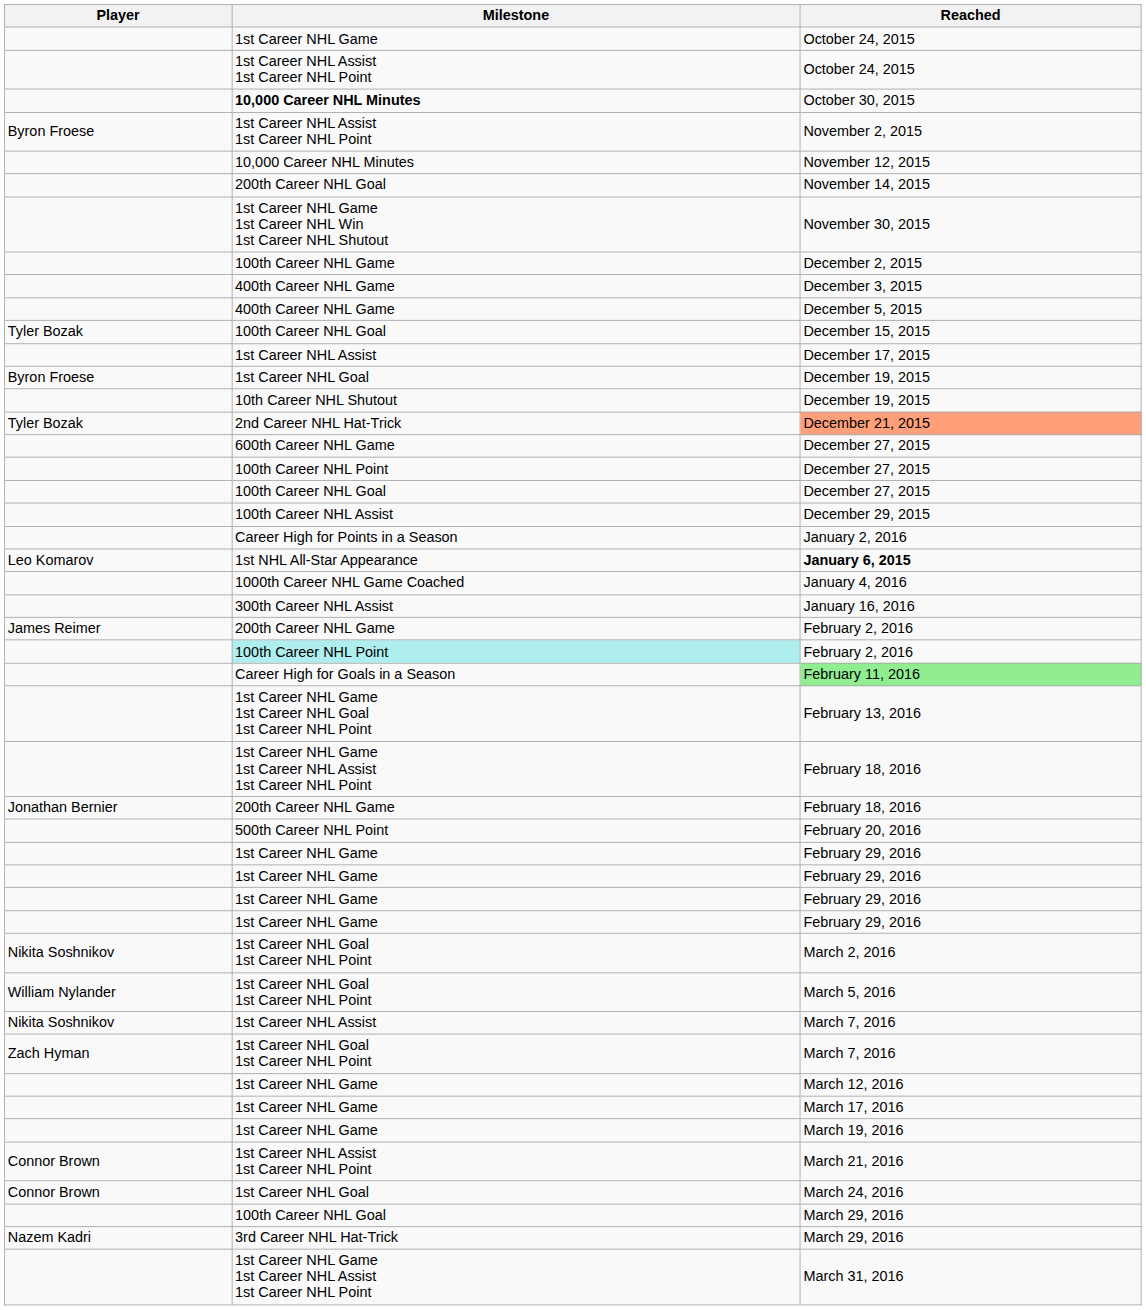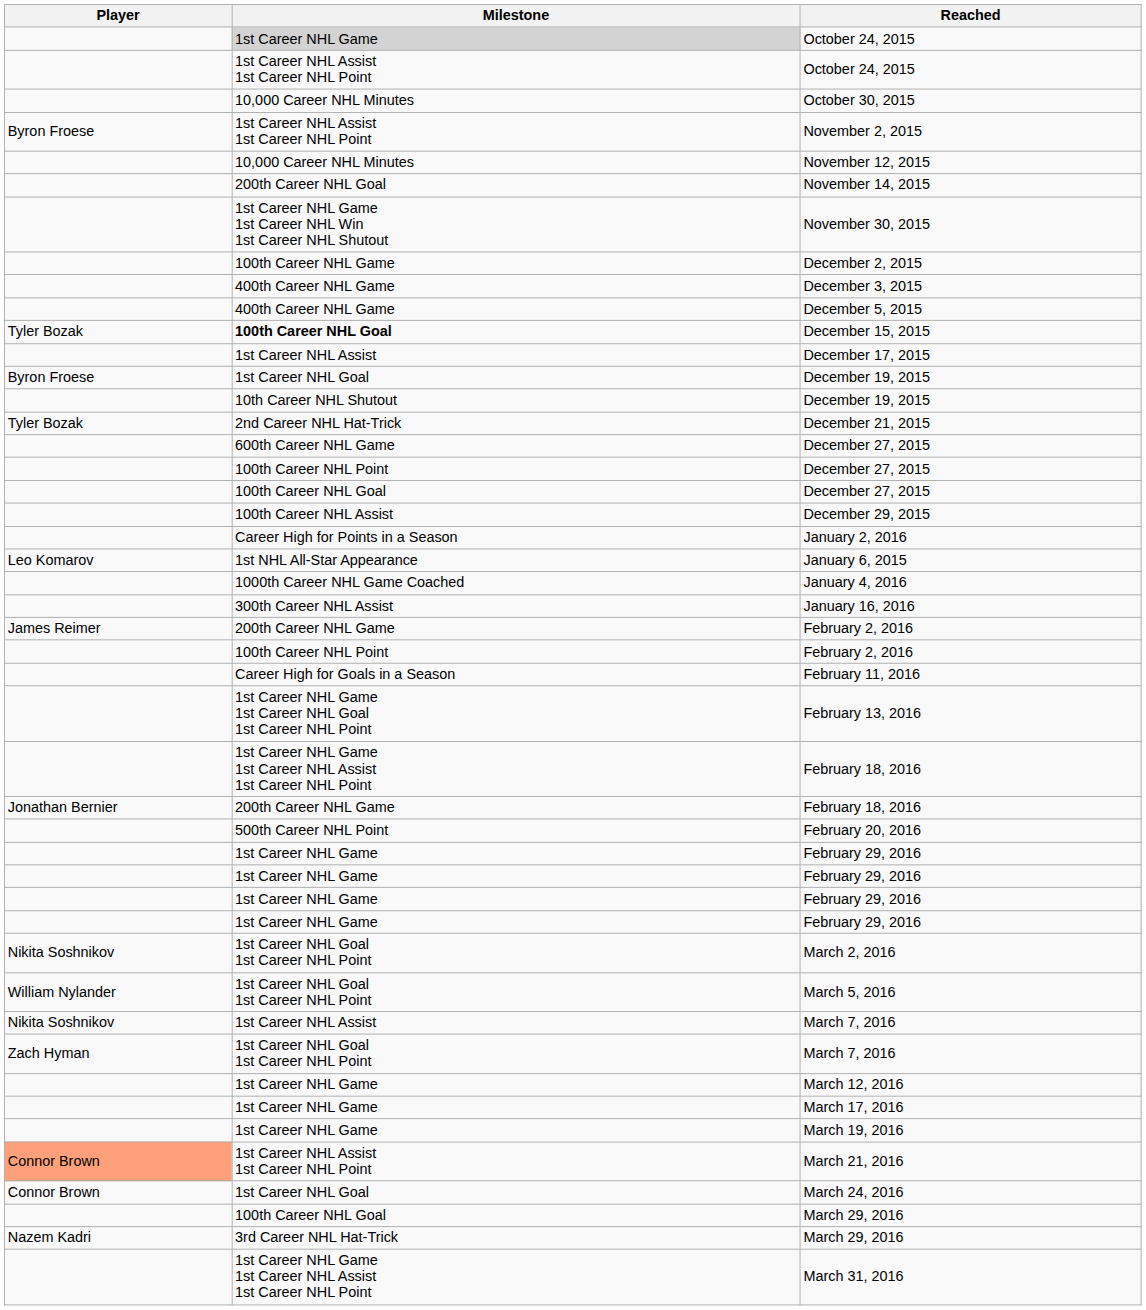(306, 38) no background -> (306, 38) lightgrey background
(328, 100) bold -> (324, 100) normal
(310, 331) normal -> (313, 331) bold
(867, 423) lightsalmon background -> (867, 423) no background
(857, 560) bold -> (855, 560) normal
(312, 651) paleturquoise background -> (312, 651) no background
(862, 674) lightgreen background -> (862, 674) no background
(54, 1161) no background -> (54, 1161) lightsalmon background
